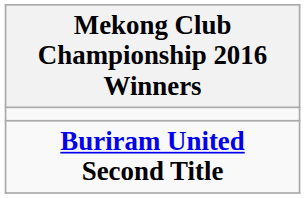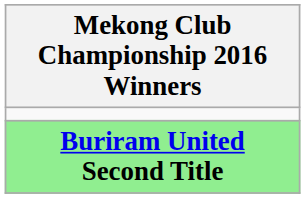(153, 156) no background -> (153, 156) lightgreen background
